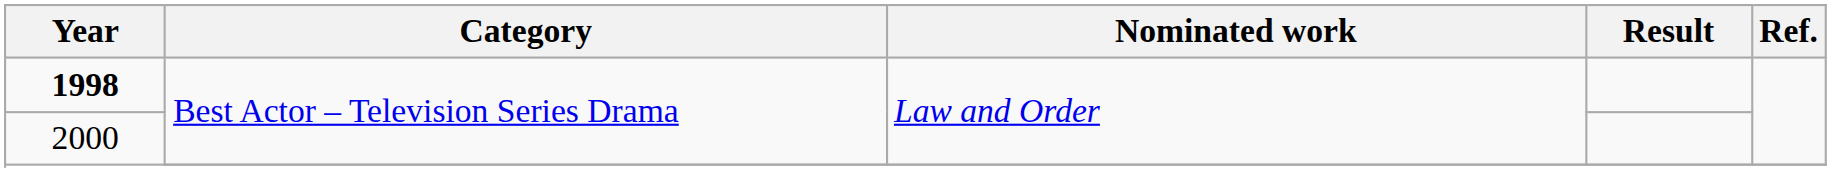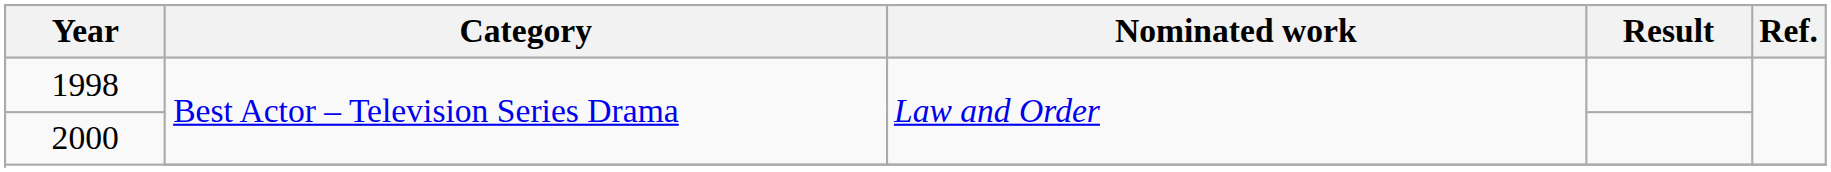(85, 84) bold -> (85, 84) normal
